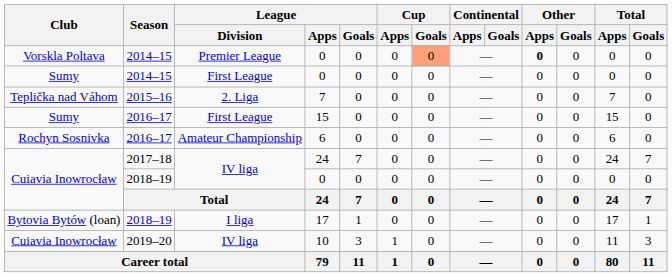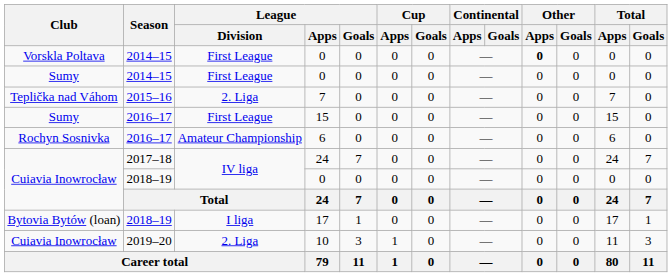(240, 55) Premier League -> (240, 55) First League
(431, 55) lightsalmon background -> (431, 55) no background
(240, 240) IV liga -> (240, 240) 2. Liga
